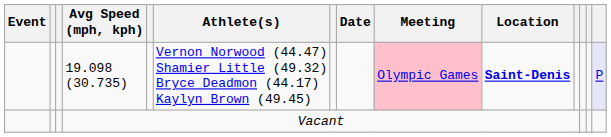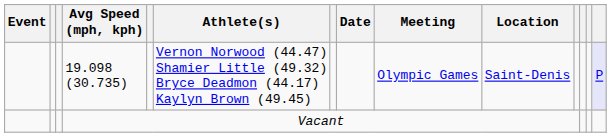(428, 76) pink background -> (428, 76) no background
(527, 76) bold -> (527, 76) normal
